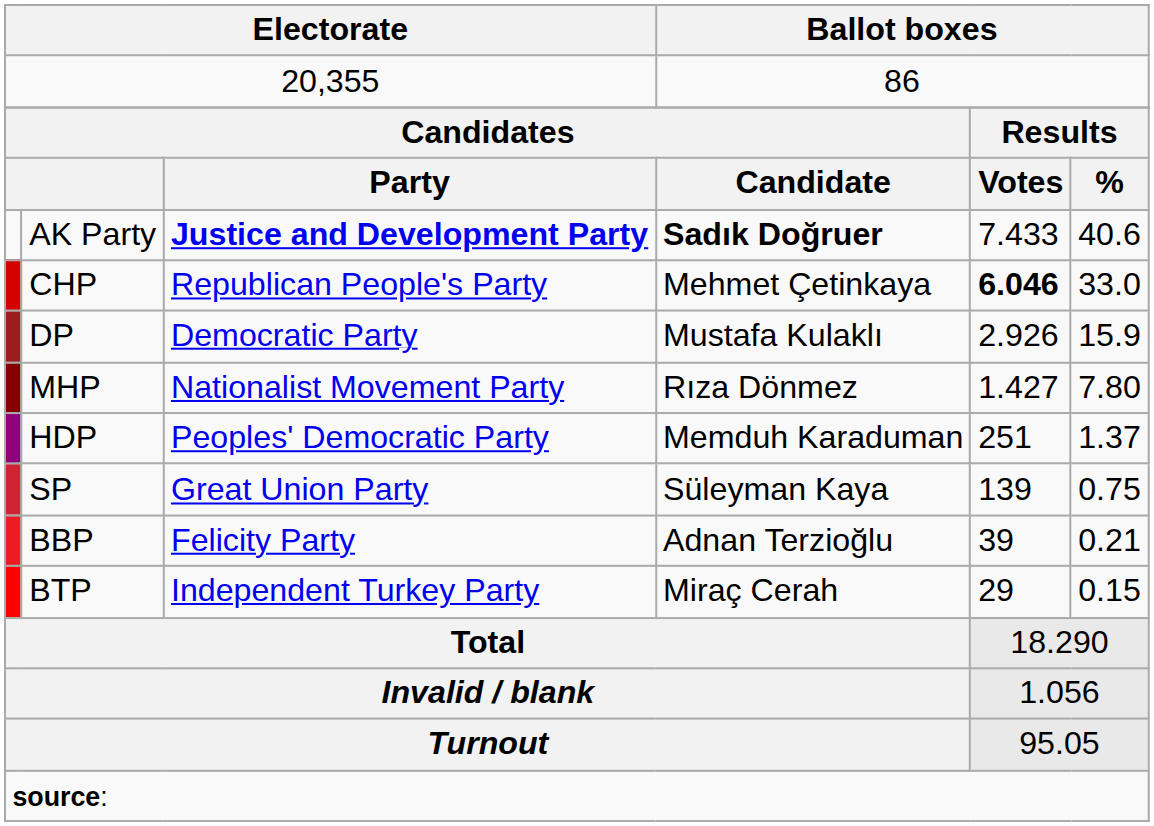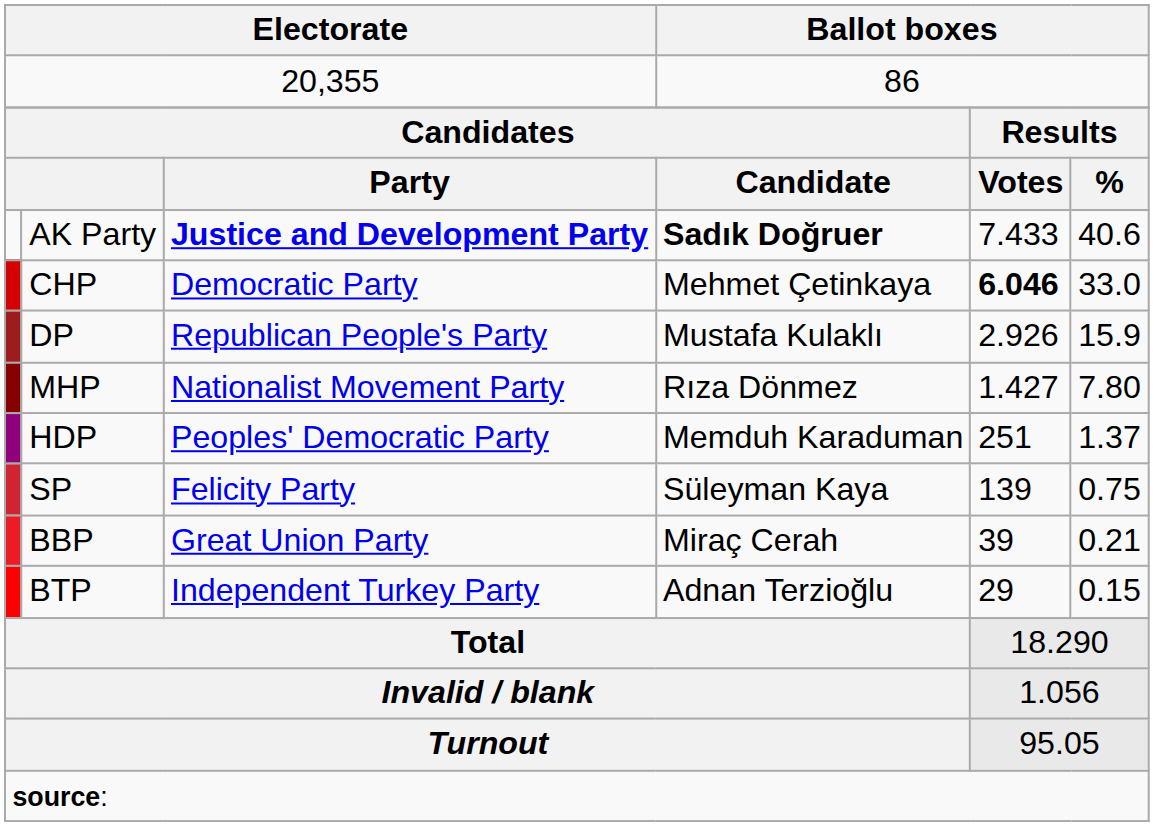(359, 285) Republican People's Party -> (294, 285) Democratic Party
(294, 336) Democratic Party -> (359, 336) Republican People's Party
(300, 489) Great Union Party -> (263, 489) Felicity Party
(263, 540) Felicity Party -> (300, 540) Great Union Party
(778, 540) Adnan Terzioğlu -> (751, 540) Miraç Cerah
(751, 591) Miraç Cerah -> (778, 591) Adnan Terzioğlu
